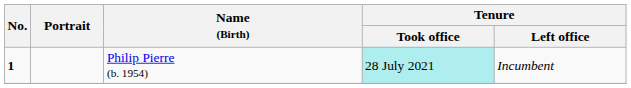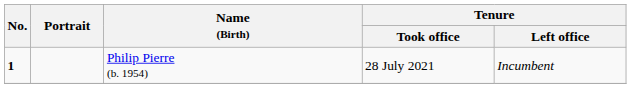(400, 65) paleturquoise background -> (400, 65) no background
